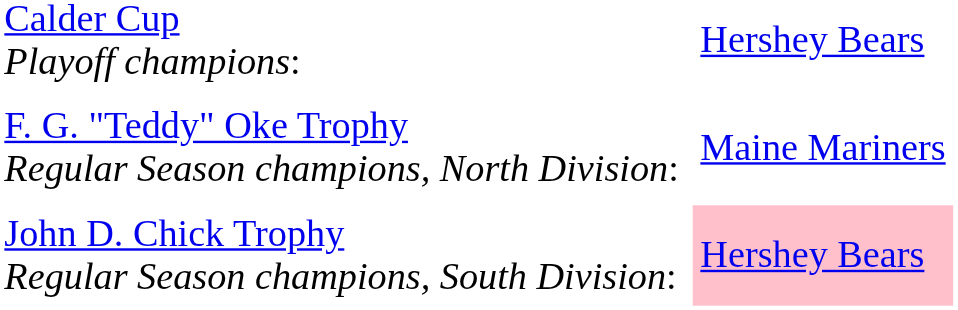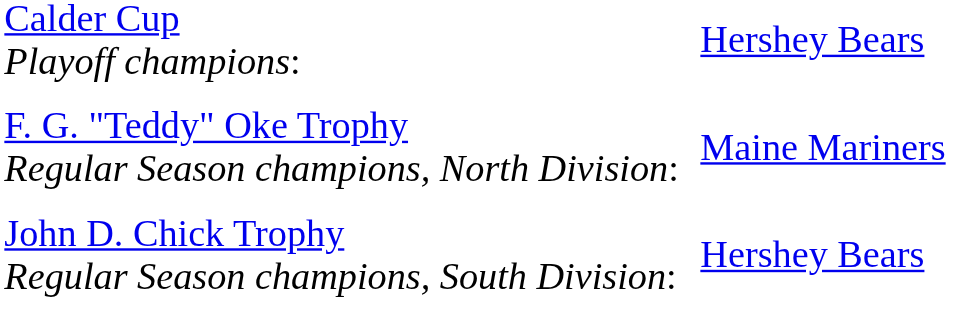(812, 254) pink background -> (812, 254) no background
